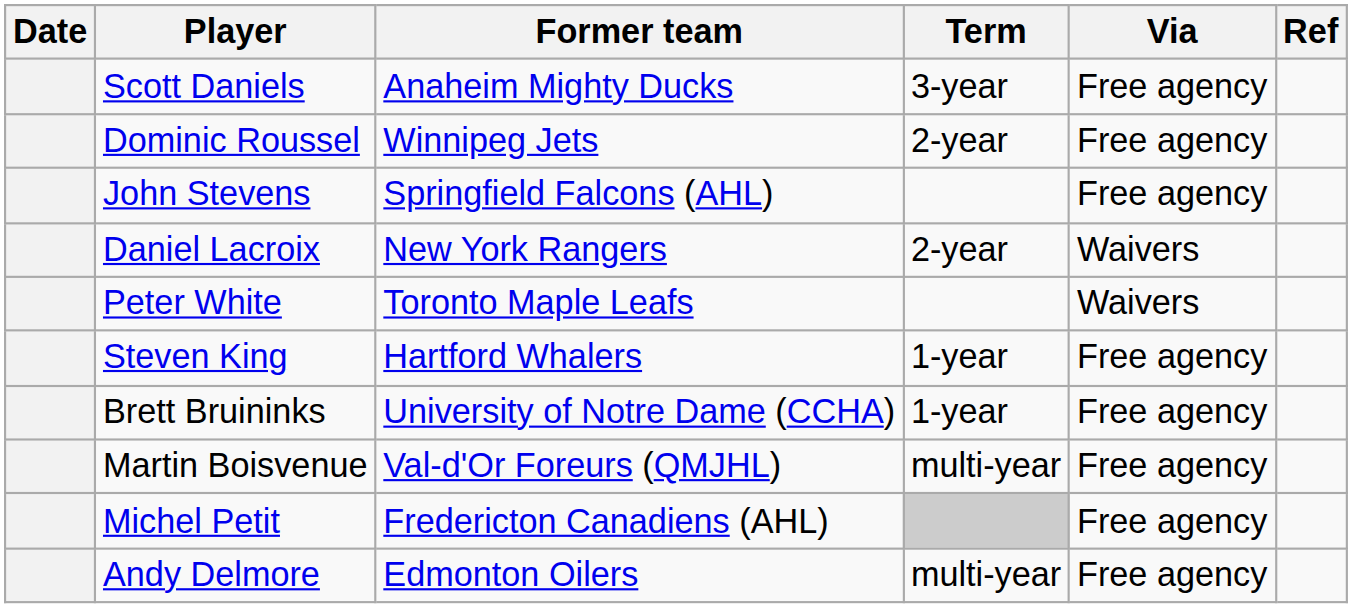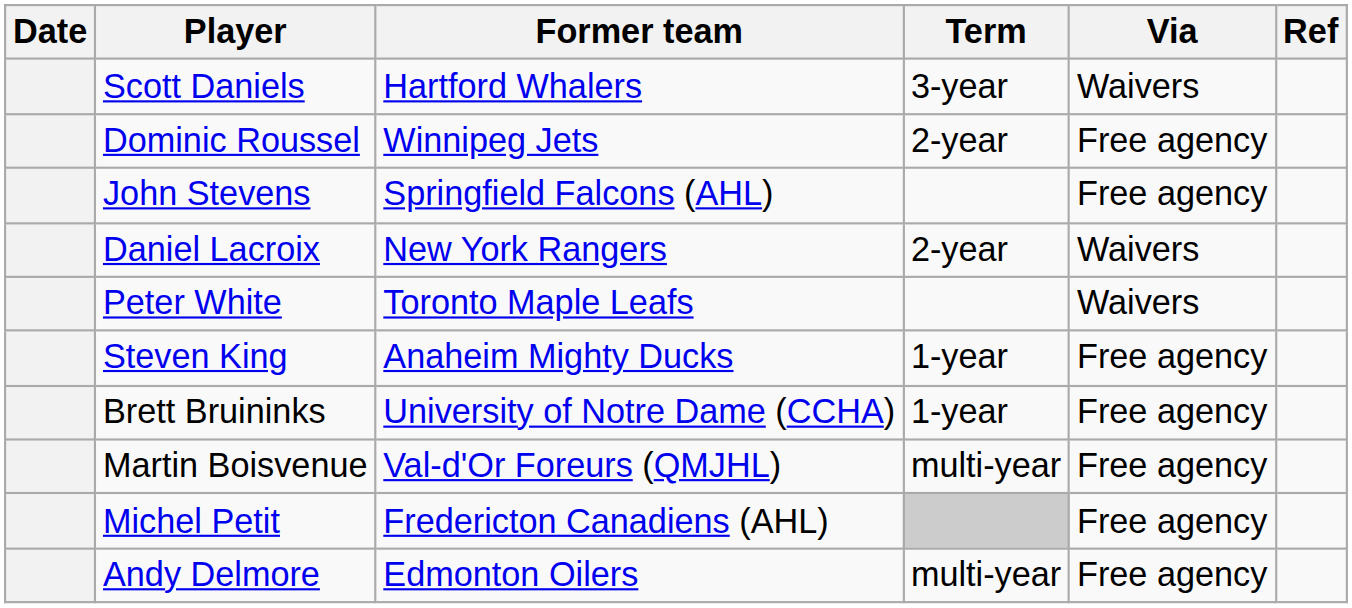(558, 85) Anaheim Mighty Ducks -> (513, 85) Hartford Whalers
(1172, 85) Free agency -> (1138, 85) Waivers
(513, 357) Hartford Whalers -> (558, 357) Anaheim Mighty Ducks
